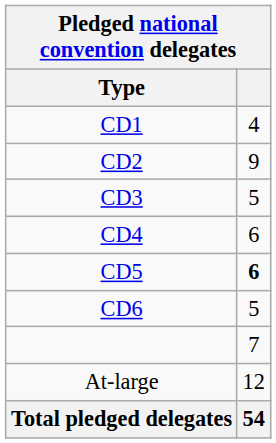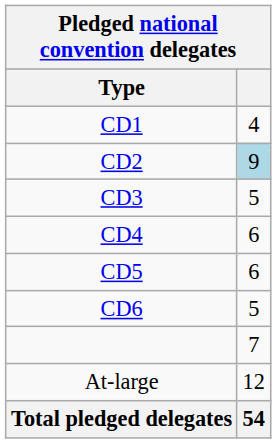(254, 160) no background -> (254, 160) lightblue background
(254, 271) bold -> (254, 271) normal
